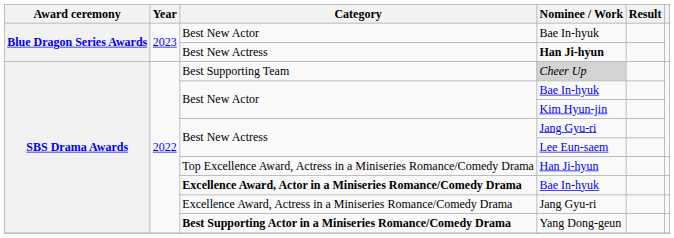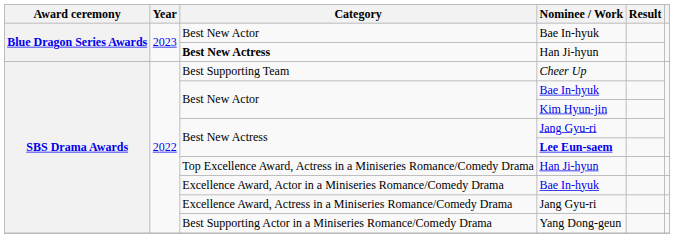(225, 52) normal -> (226, 52) bold
(572, 52) bold -> (569, 52) normal
(563, 71) lightgrey background -> (563, 71) no background
(574, 147) normal -> (576, 147) bold
(352, 185) bold -> (343, 185) normal
(347, 223) bold -> (337, 223) normal
